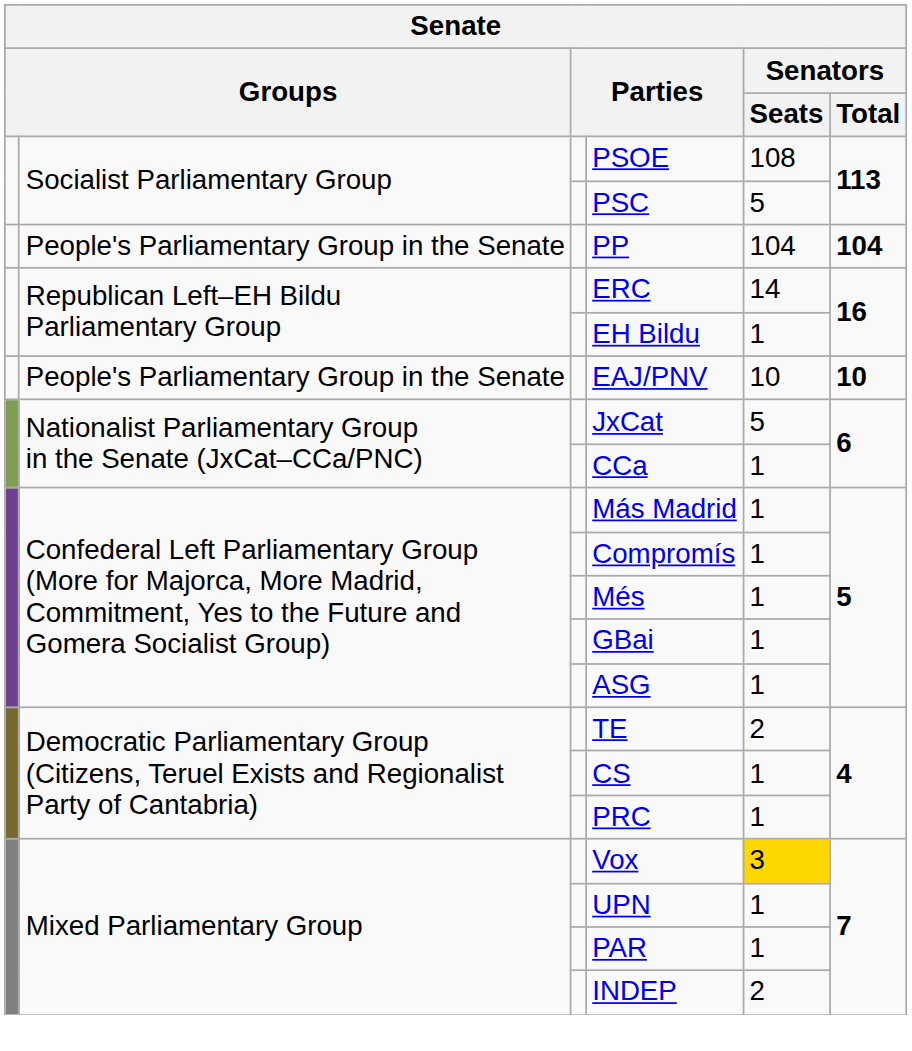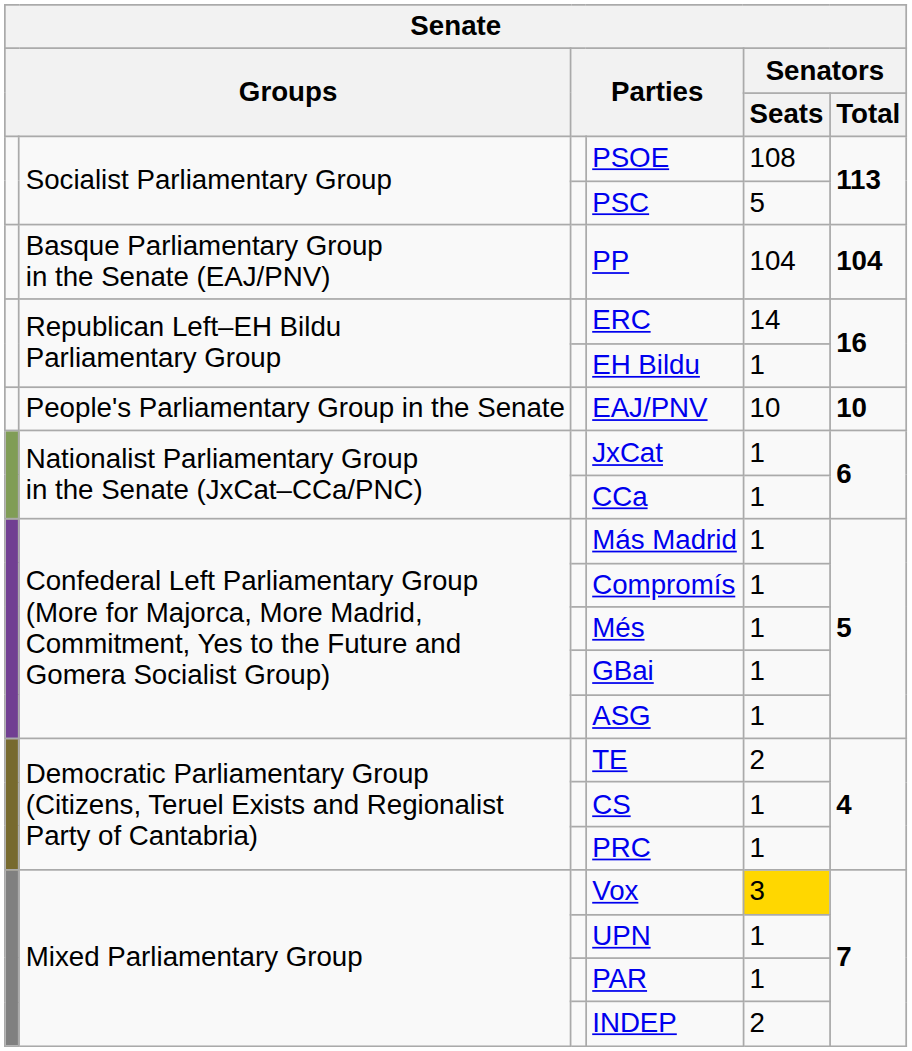(295, 245) People's Parliamentary Group in the Senate -> (204, 261) Basque Parliamentary Group in the Senate (EAJ/PNV)
(757, 421) 5 -> (757, 452) 1
